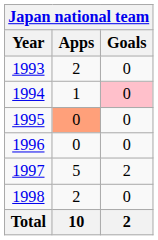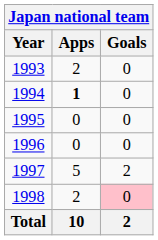(76, 94) normal -> (76, 94) bold
(127, 94) pink background -> (127, 94) no background
(76, 119) lightsalmon background -> (76, 119) no background
(127, 196) no background -> (127, 196) pink background
